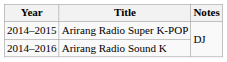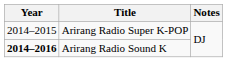(32, 48) normal -> (32, 48) bold
